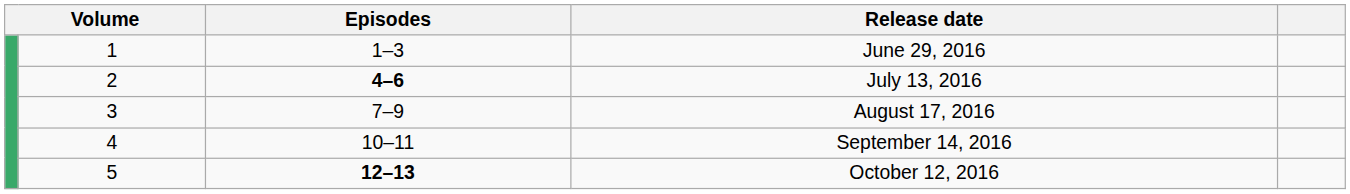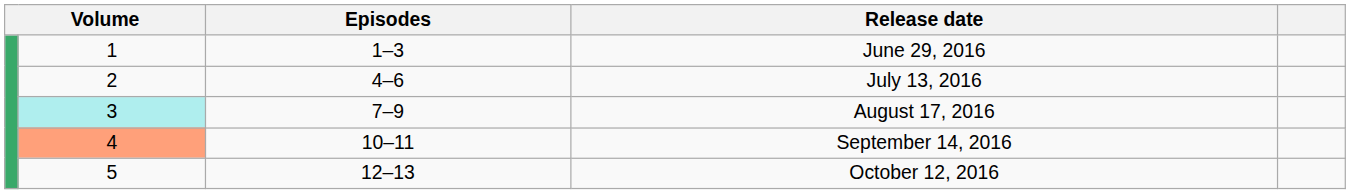(388, 81) bold -> (388, 81) normal
(112, 111) no background -> (112, 111) paleturquoise background
(112, 142) no background -> (112, 142) lightsalmon background
(388, 173) bold -> (388, 173) normal
